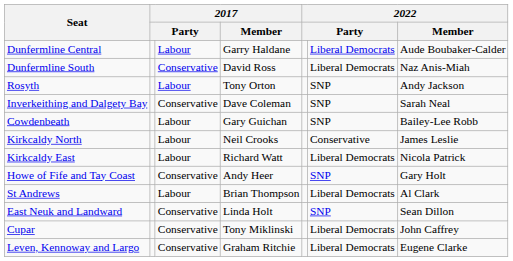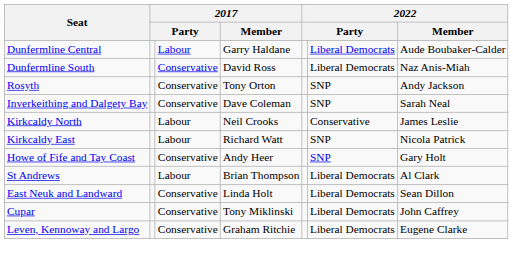(174, 85) Labour -> (188, 85) Conservative
- row: (38, 121)
(352, 157) Liberal Democrats -> (320, 139) SNP
(320, 211) SNP -> (352, 193) Liberal Democrats
